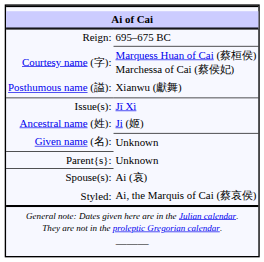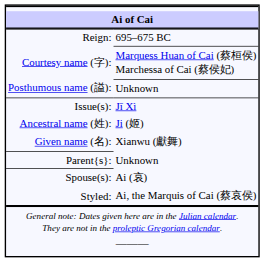(149, 88) Xianwu (獻舞) -> (137, 88) Unknown
(137, 142) Unknown -> (149, 141) Xianwu (獻舞)
